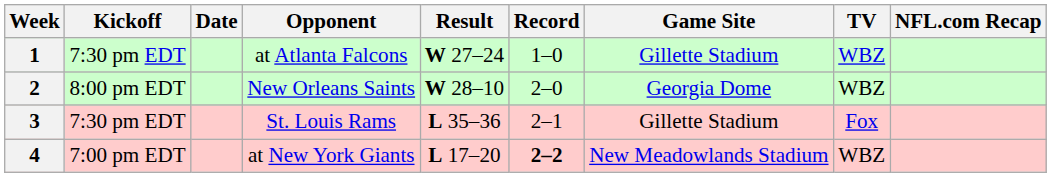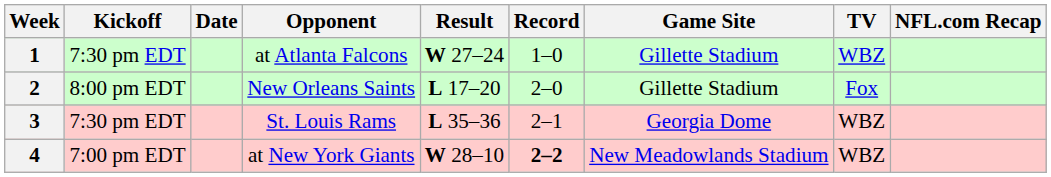(464, 88) W 28–10 -> (464, 88) L 17–20
(709, 88) Georgia Dome -> (709, 88) Gillette Stadium
(862, 88) WBZ -> (862, 88) Fox
(709, 121) Gillette Stadium -> (709, 121) Georgia Dome
(862, 121) Fox -> (862, 121) WBZ
(464, 155) L 17–20 -> (464, 155) W 28–10
